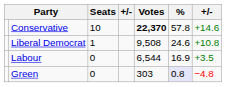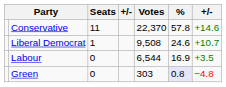(95, 27) 10 -> (95, 27) 11
(152, 27) bold -> (152, 27) normal
(207, 43) +10.8 -> (207, 43) +10.7
